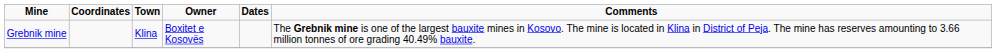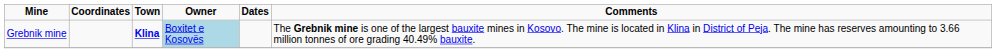(146, 34) normal -> (147, 34) bold
(185, 34) no background -> (185, 34) lightblue background
